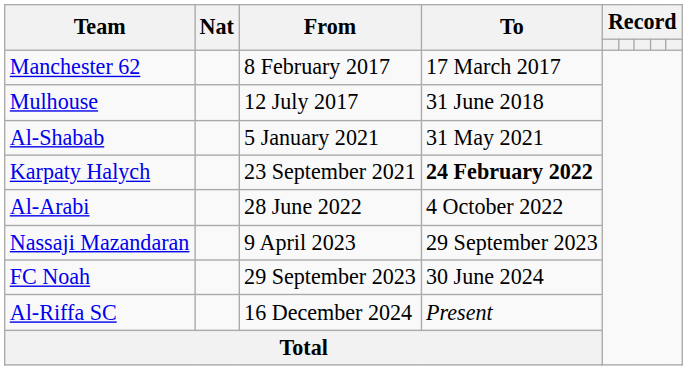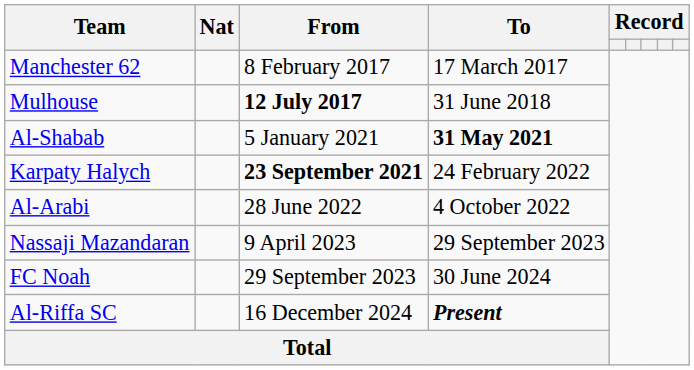(301, 102) normal -> (303, 102) bold
(485, 137) normal -> (493, 137) bold
(330, 172) normal -> (333, 172) bold
(509, 172) bold -> (511, 172) normal
(459, 312) normal -> (467, 312) bold
